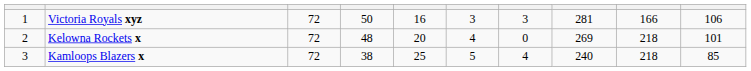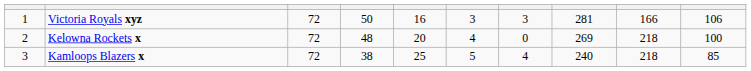(713, 38) 101 -> (713, 38) 100
